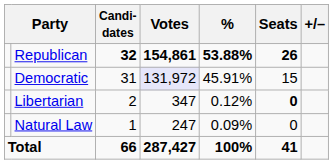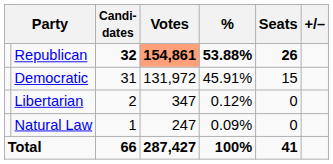(170, 55) no background -> (170, 55) lightsalmon background
(170, 78) lavender background -> (170, 78) no background
(294, 101) bold -> (294, 101) normal
